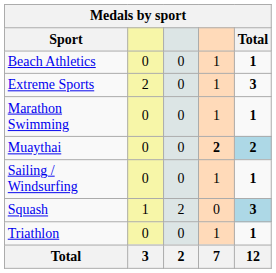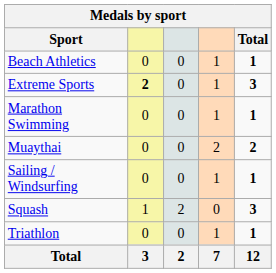(145, 85) normal -> (145, 85) bold
(217, 148) bold -> (217, 148) normal
(253, 148) lightblue background -> (253, 148) no background
(253, 210) lightblue background -> (253, 210) no background
